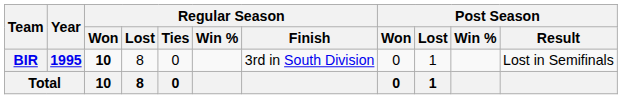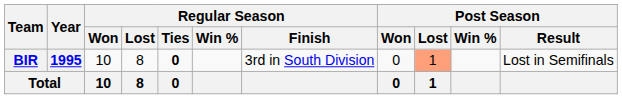(103, 61) bold -> (103, 61) normal
(175, 61) normal -> (175, 61) bold
(433, 61) no background -> (433, 61) lightsalmon background
